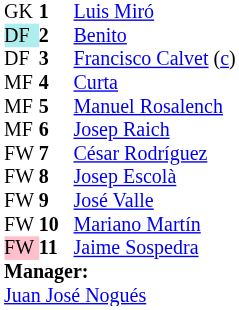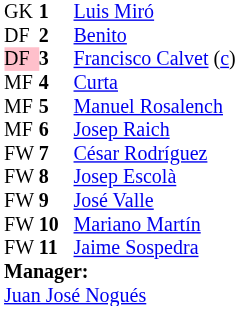(17, 35) paleturquoise background -> (17, 35) no background
(17, 58) no background -> (17, 58) pink background
(19, 247) pink background -> (19, 247) no background
